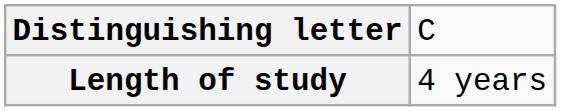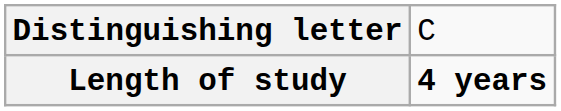(482, 81) normal -> (482, 81) bold
